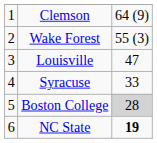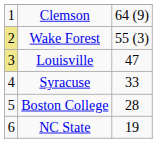(11, 38) no background -> (11, 38) khaki background
(11, 60) no background -> (11, 60) khaki background
(132, 105) lightgrey background -> (132, 105) no background
(132, 127) bold -> (132, 127) normal
